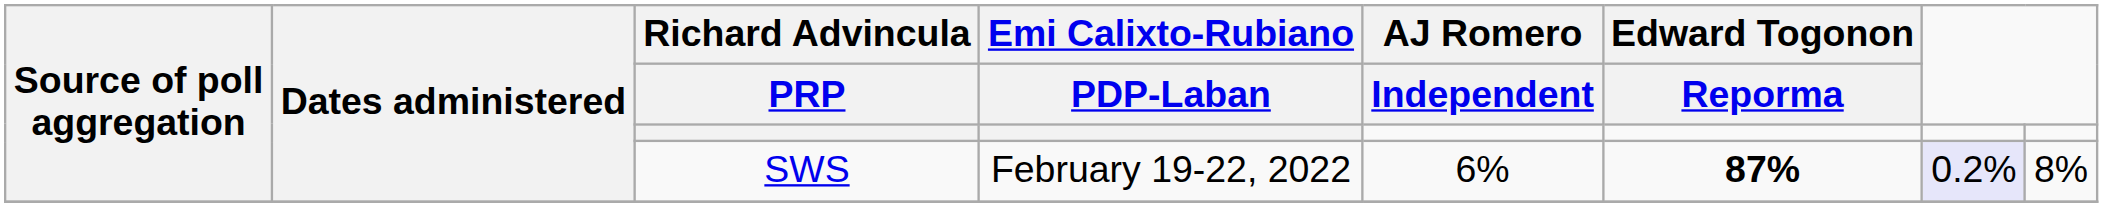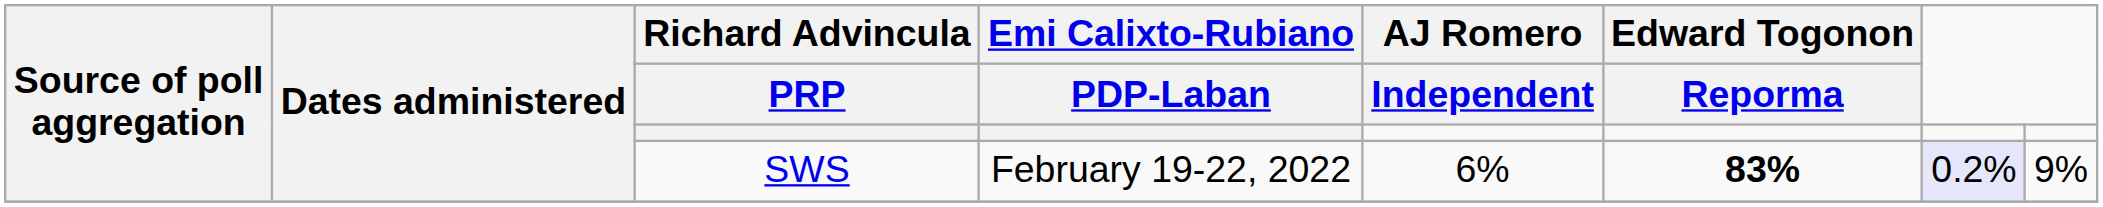(1763, 170) 87% -> (1763, 170) 83%
(2061, 170) 8% -> (2061, 170) 9%
